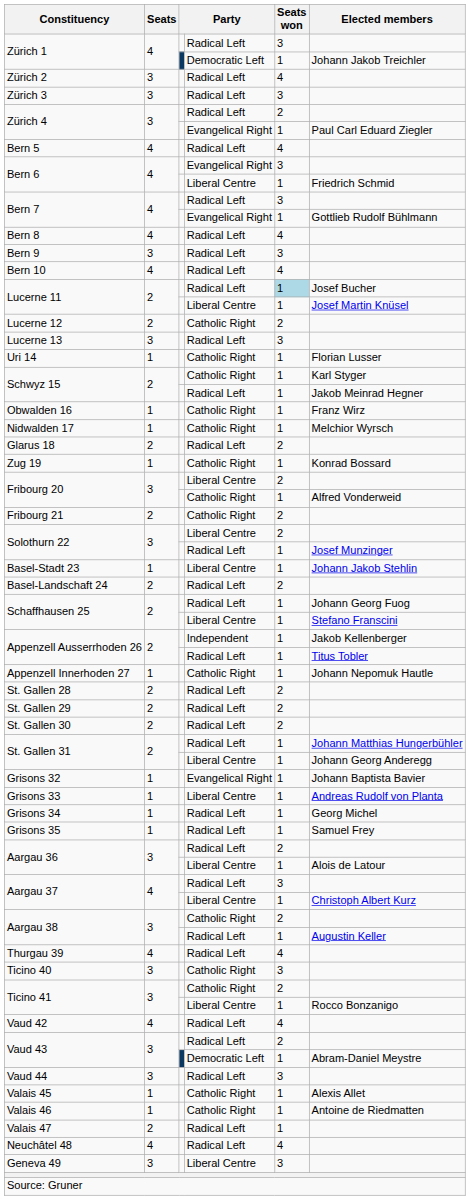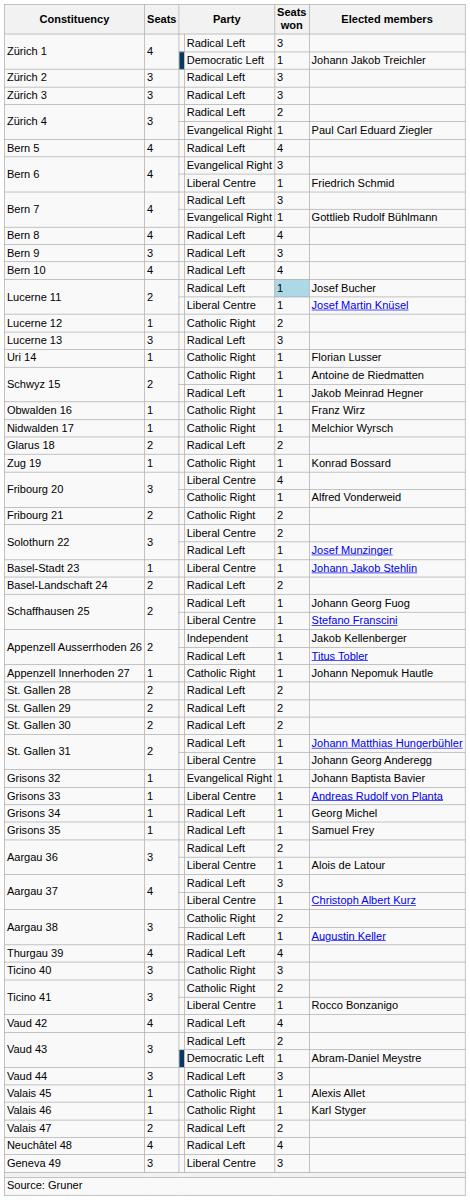(280, 78) 4 -> (280, 78) 3
(150, 323) 2 -> (150, 323) 1
(339, 375) Karl Styger -> (368, 375) Antoine de Riedmatten
(280, 480) 2 -> (280, 480) 4
(368, 1111) Antoine de Riedmatten -> (339, 1111) Karl Styger
(280, 1128) 1 -> (280, 1128) 2
